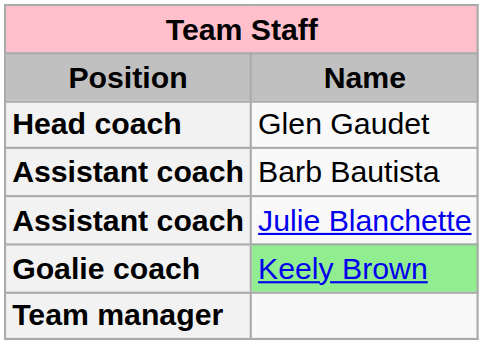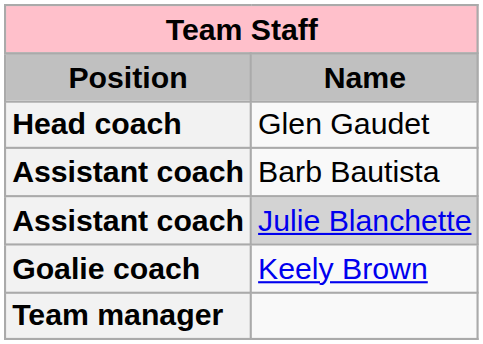(365, 220) no background -> (365, 220) lightgrey background
(343, 268) lightgreen background -> (343, 268) no background
